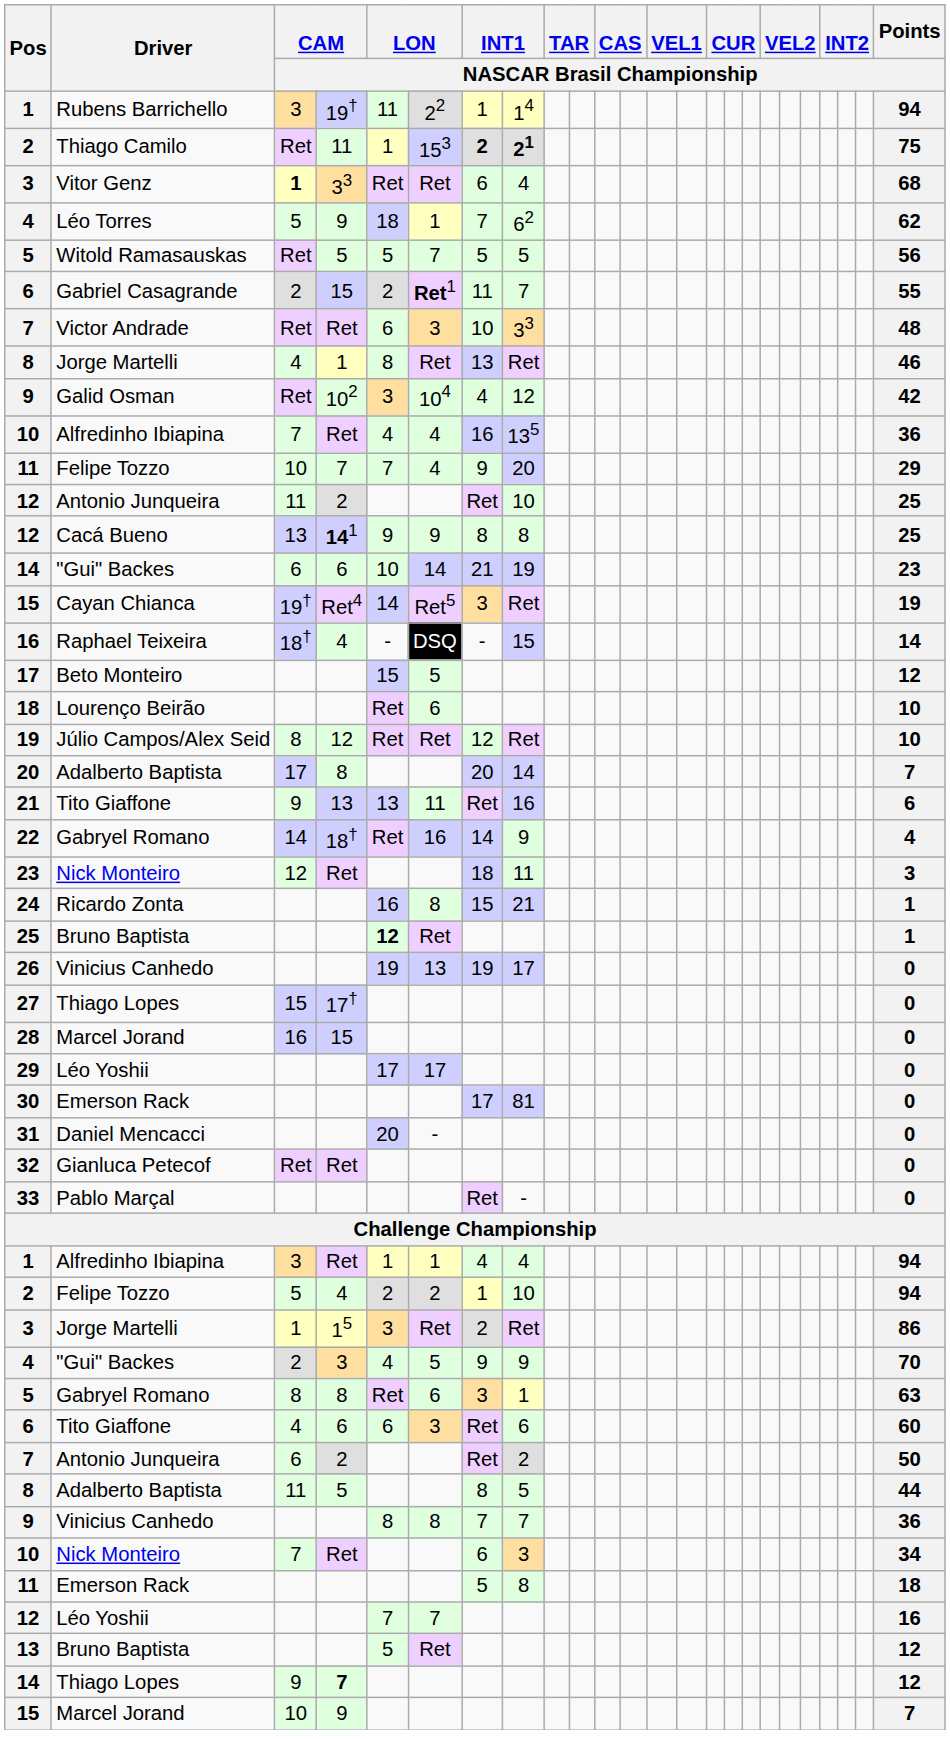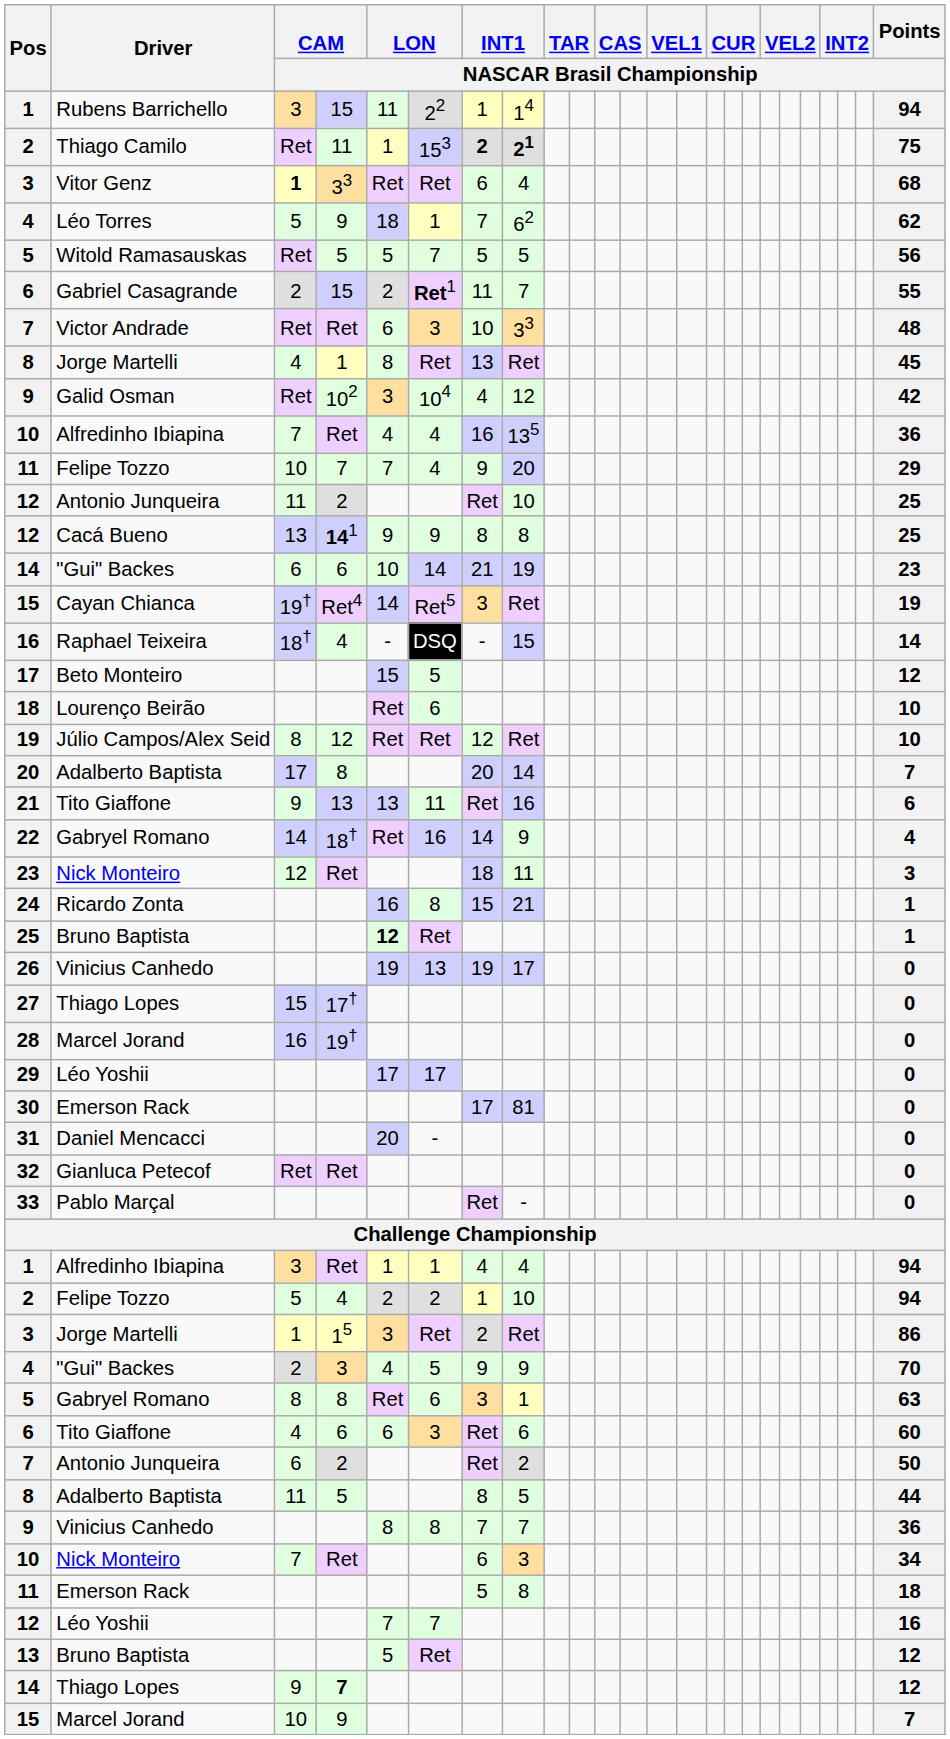(342, 109) 19† -> (342, 109) 15
(910, 362) 46 -> (910, 362) 45
(342, 1037) 15 -> (342, 1040) 19†
